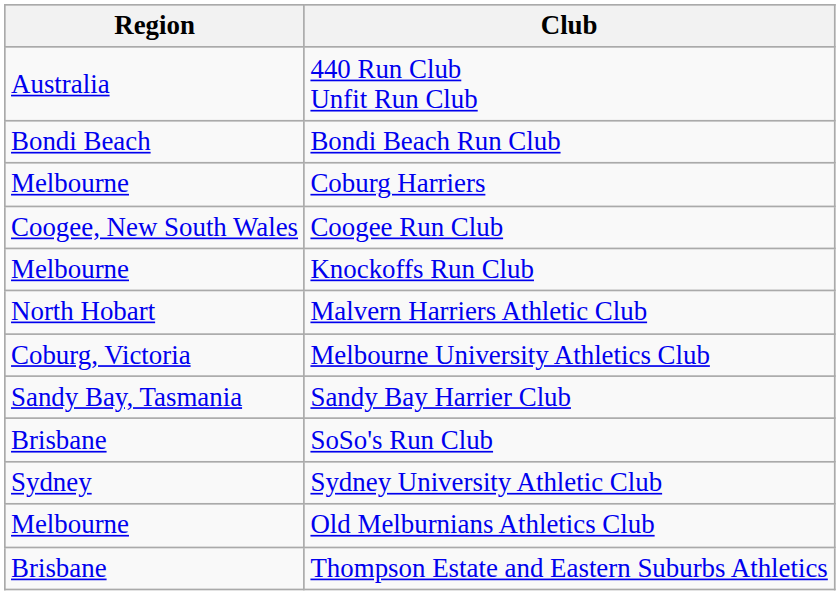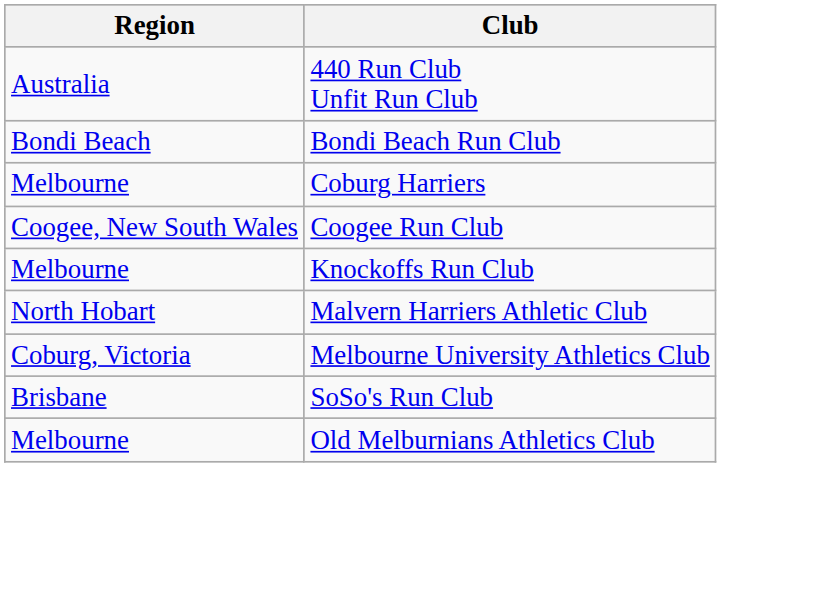- row: (441, 397)
- row: (486, 482)
- row: (569, 567)
